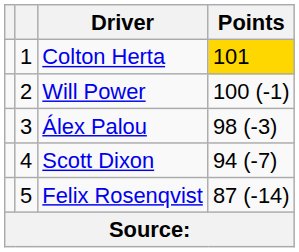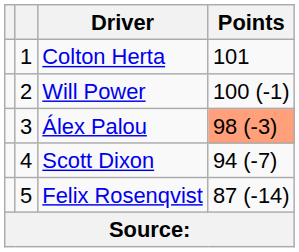(231, 57) gold background -> (231, 57) no background
(245, 126) no background -> (245, 126) lightsalmon background
